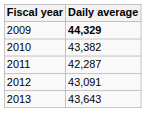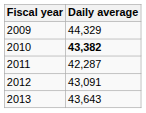(85, 30) bold -> (85, 30) normal
(85, 47) normal -> (85, 47) bold
